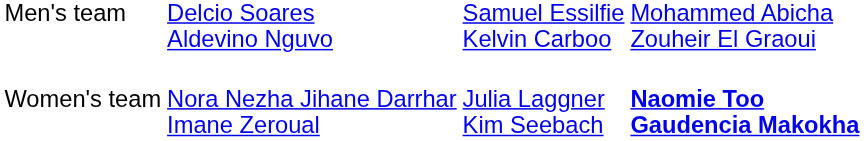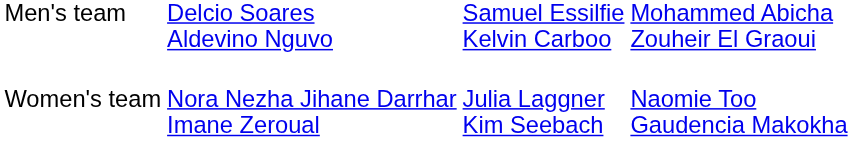(745, 112) bold -> (739, 112) normal
